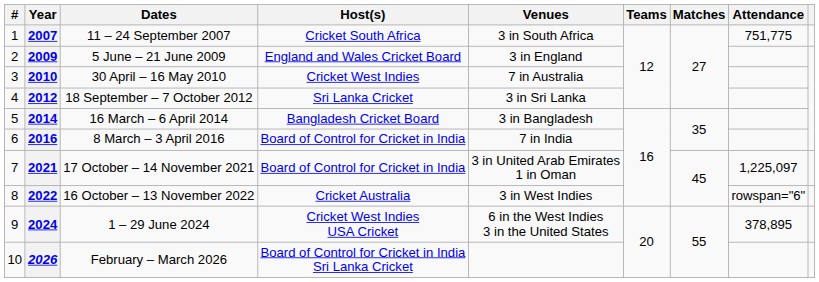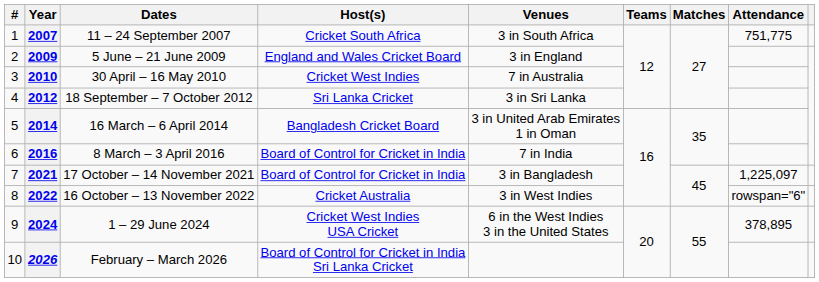(546, 118) 3 in Bangladesh -> (546, 126) 3 in United Arab Emirates 1 in Oman
(546, 167) 3 in United Arab Emirates 1 in Oman -> (546, 175) 3 in Bangladesh
